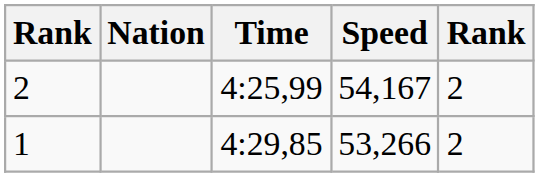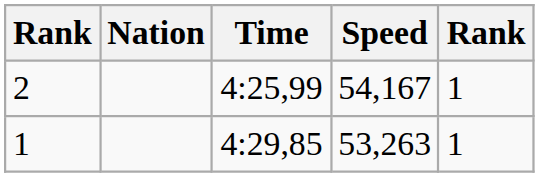(455, 88) 2 -> (455, 88) 1
(385, 143) 53,266 -> (385, 143) 53,263
(455, 143) 2 -> (455, 143) 1
